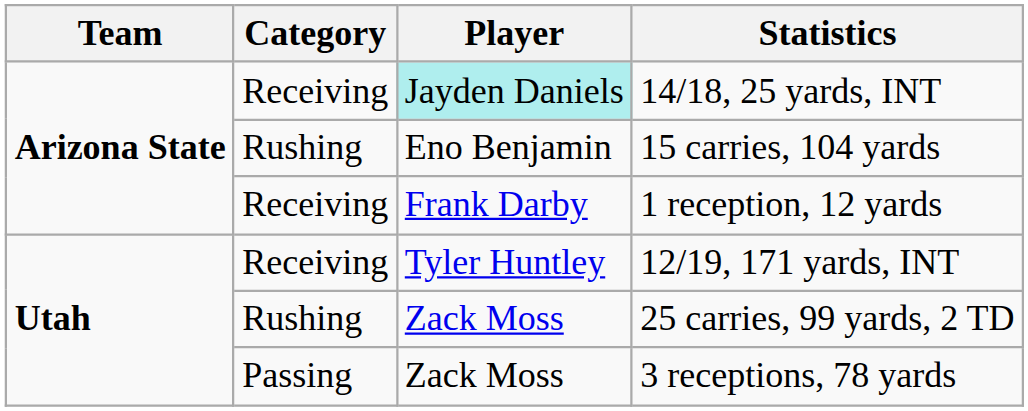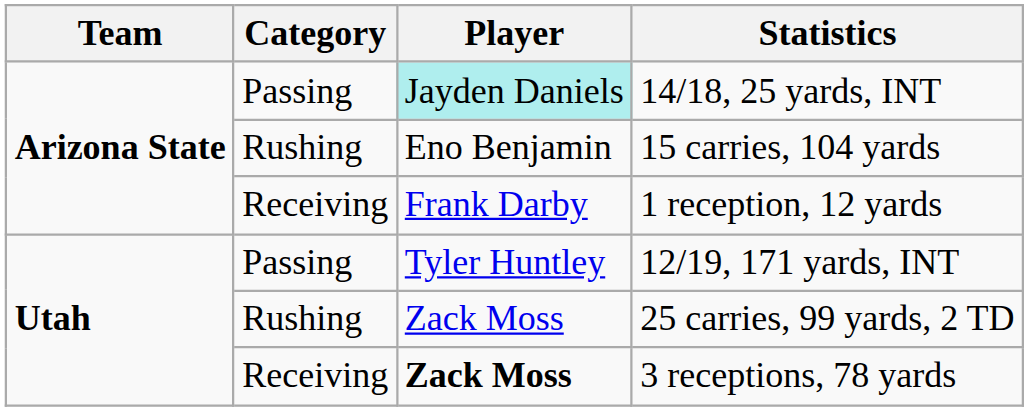(315, 90) Receiving -> (297, 90) Passing
(315, 261) Receiving -> (297, 261) Passing
(297, 375) Passing -> (315, 375) Receiving
(484, 375) normal -> (488, 375) bold
